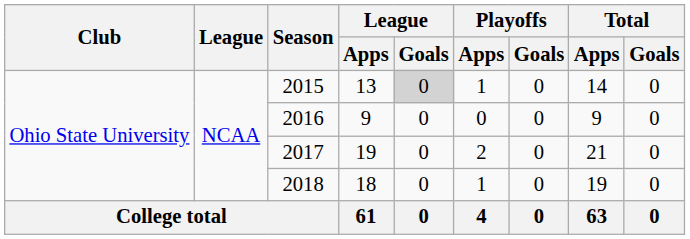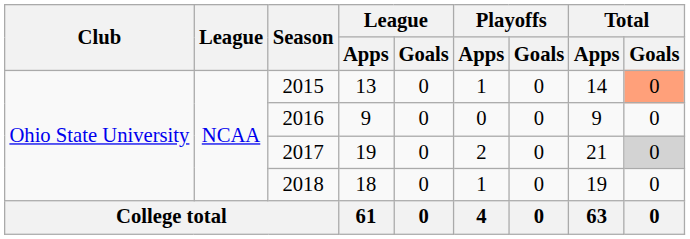(424, 86) lightgrey background -> (424, 86) no background
(654, 86) no background -> (654, 86) lightsalmon background
(654, 151) no background -> (654, 151) lightgrey background
